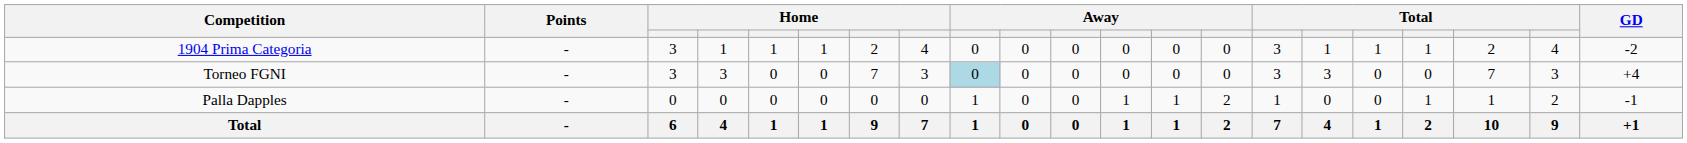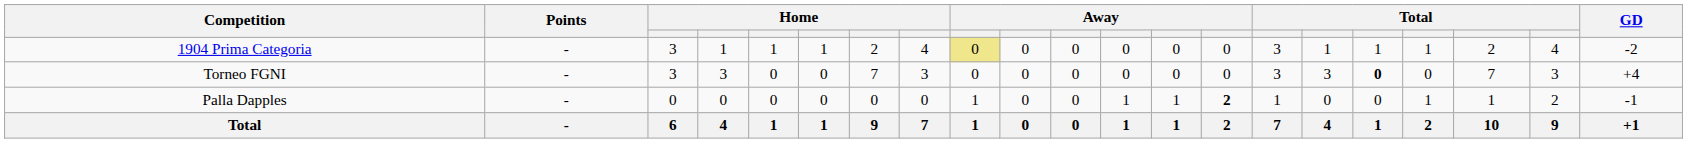(975, 49) no background -> (975, 49) khaki background
(975, 74) lightblue background -> (975, 74) no background
(1378, 74) normal -> (1378, 74) bold
(1227, 99) normal -> (1227, 99) bold
